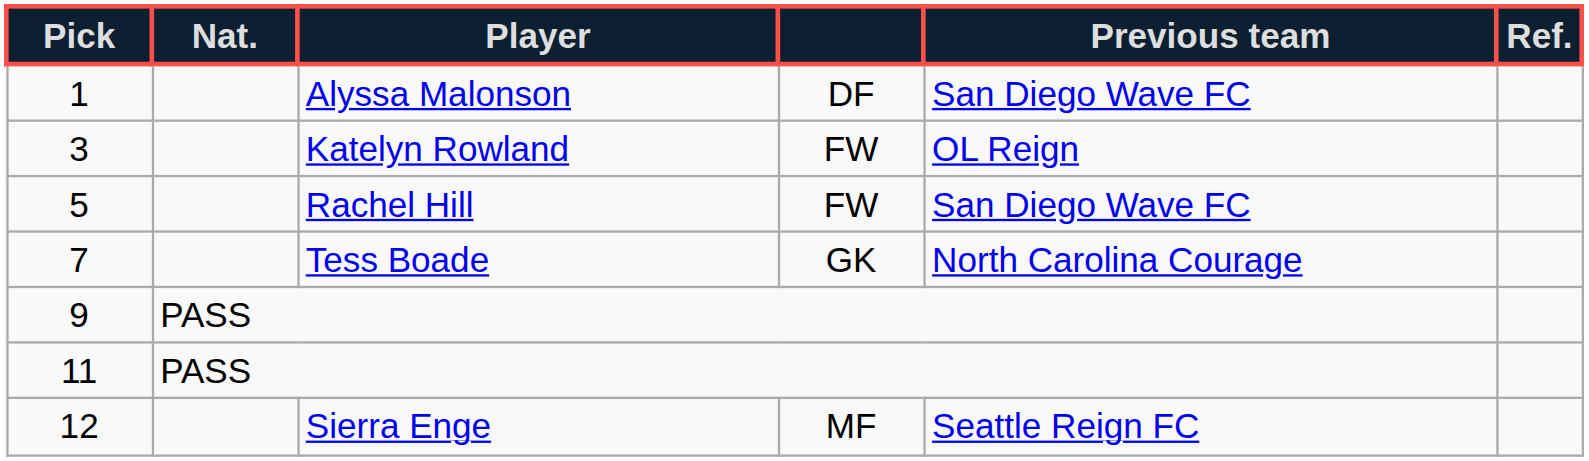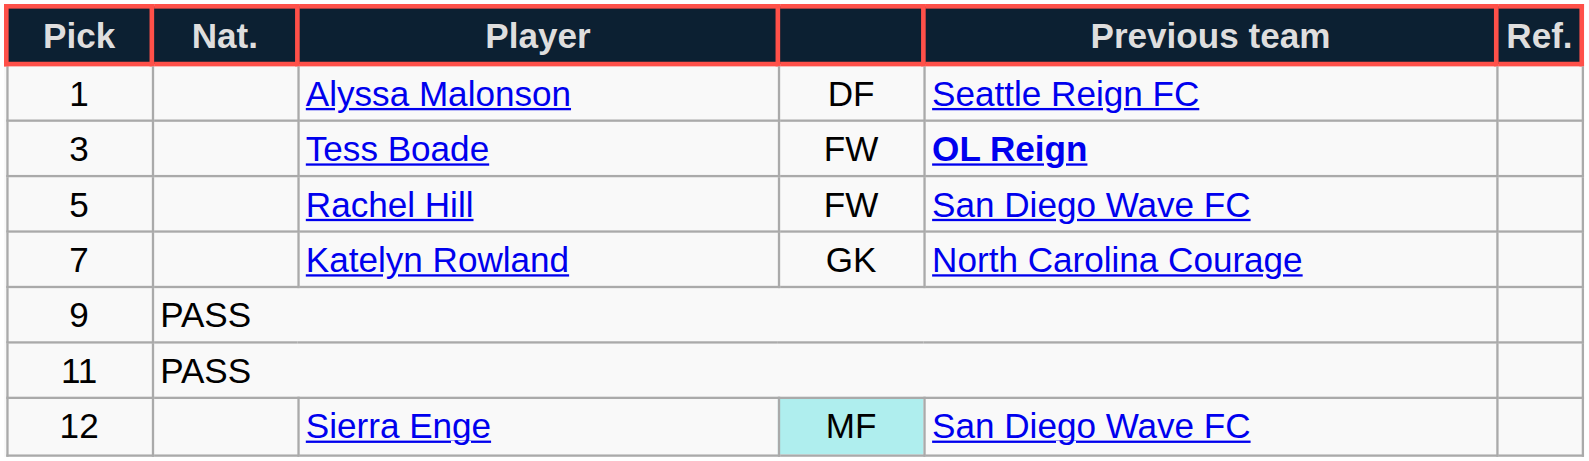(1091, 93) San Diego Wave FC -> (1066, 93) Seattle Reign FC
(437, 149) Katelyn Rowland -> (397, 149) Tess Boade
(1006, 149) normal -> (1010, 149) bold
(397, 260) Tess Boade -> (437, 260) Katelyn Rowland
(851, 427) no background -> (851, 427) paleturquoise background
(1066, 427) Seattle Reign FC -> (1091, 427) San Diego Wave FC
